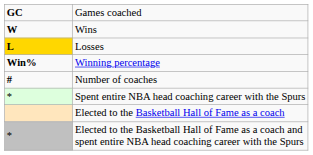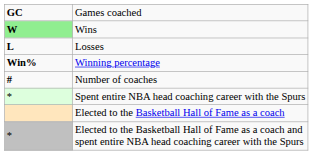(12, 29) no background -> (12, 29) lightgreen background
(10, 46) gold background -> (10, 46) no background
